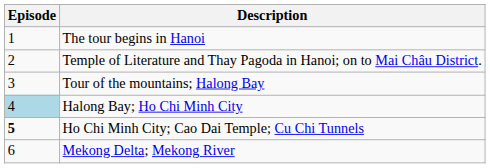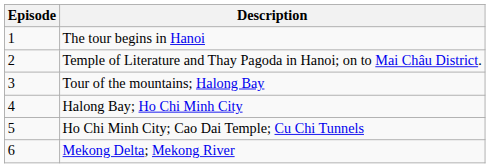(11, 106) lightblue background -> (11, 106) no background
(11, 128) bold -> (11, 128) normal
